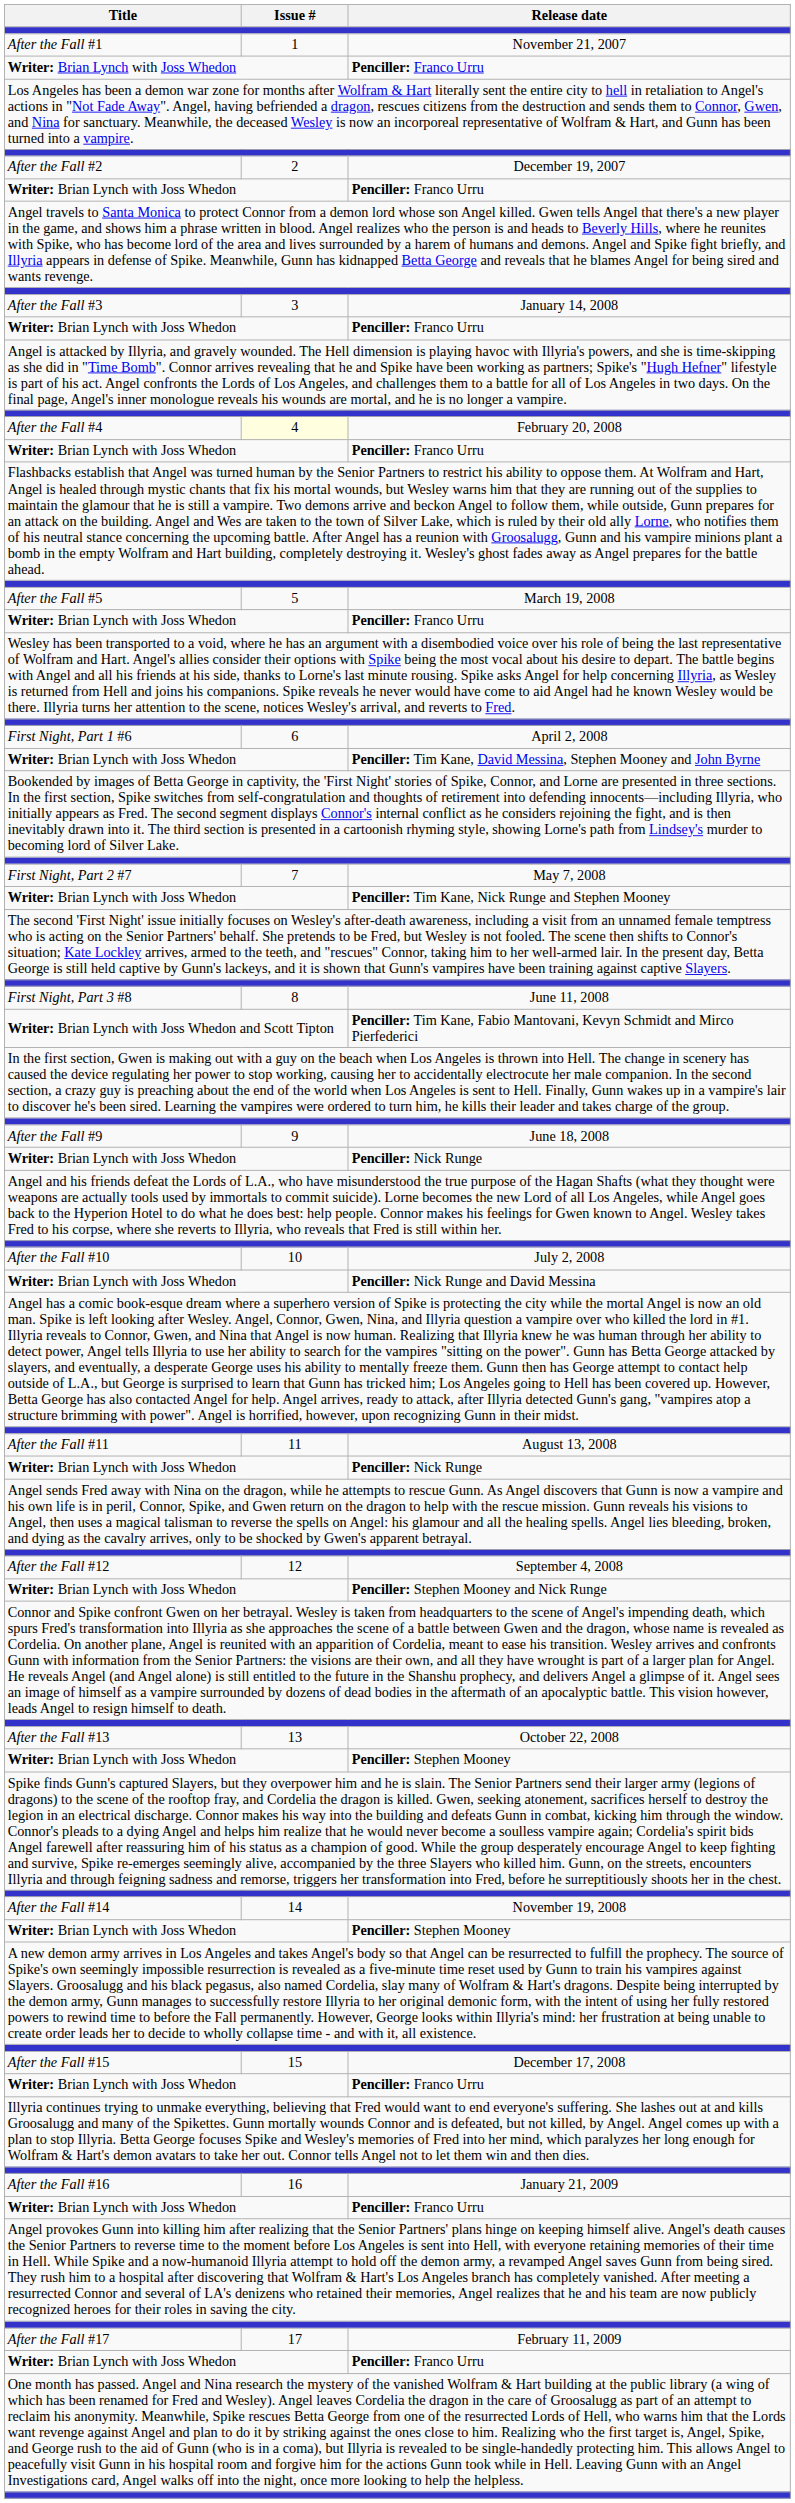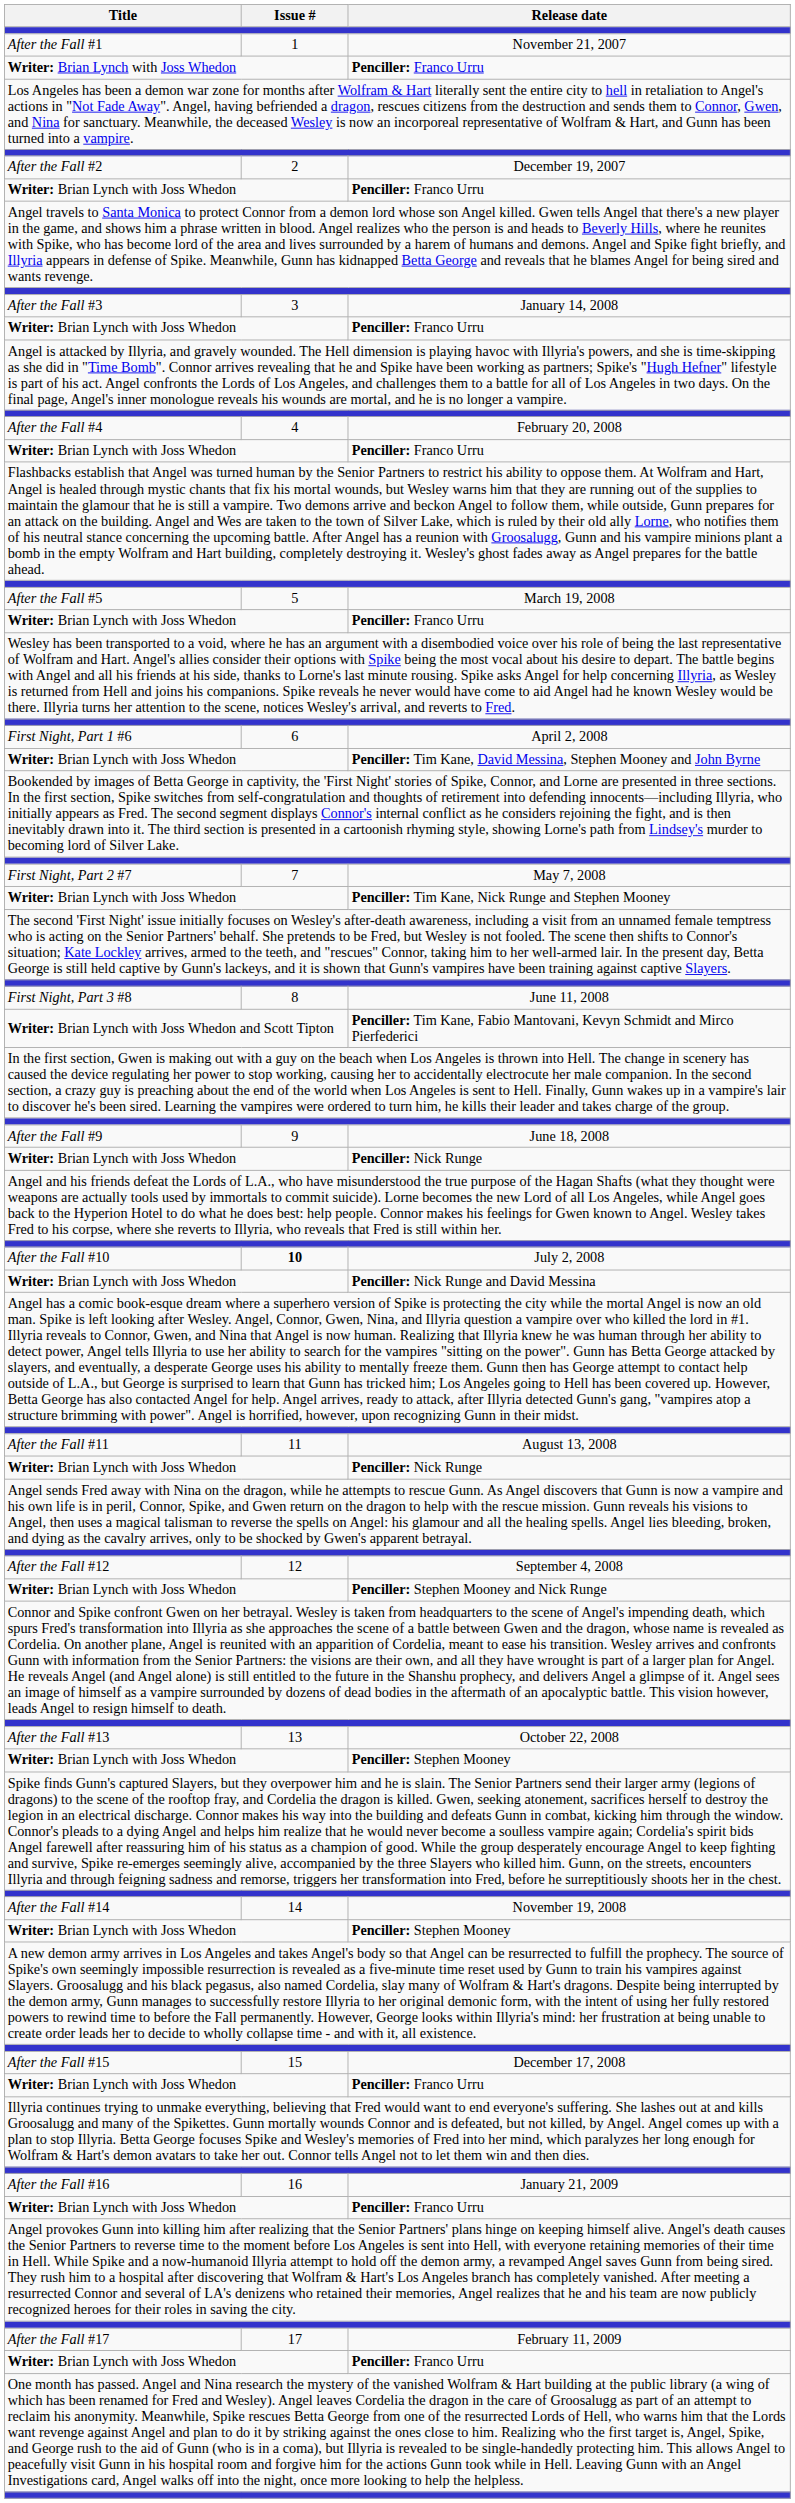(295, 428) lightyellow background -> (295, 428) no background
(295, 1258) normal -> (295, 1258) bold
